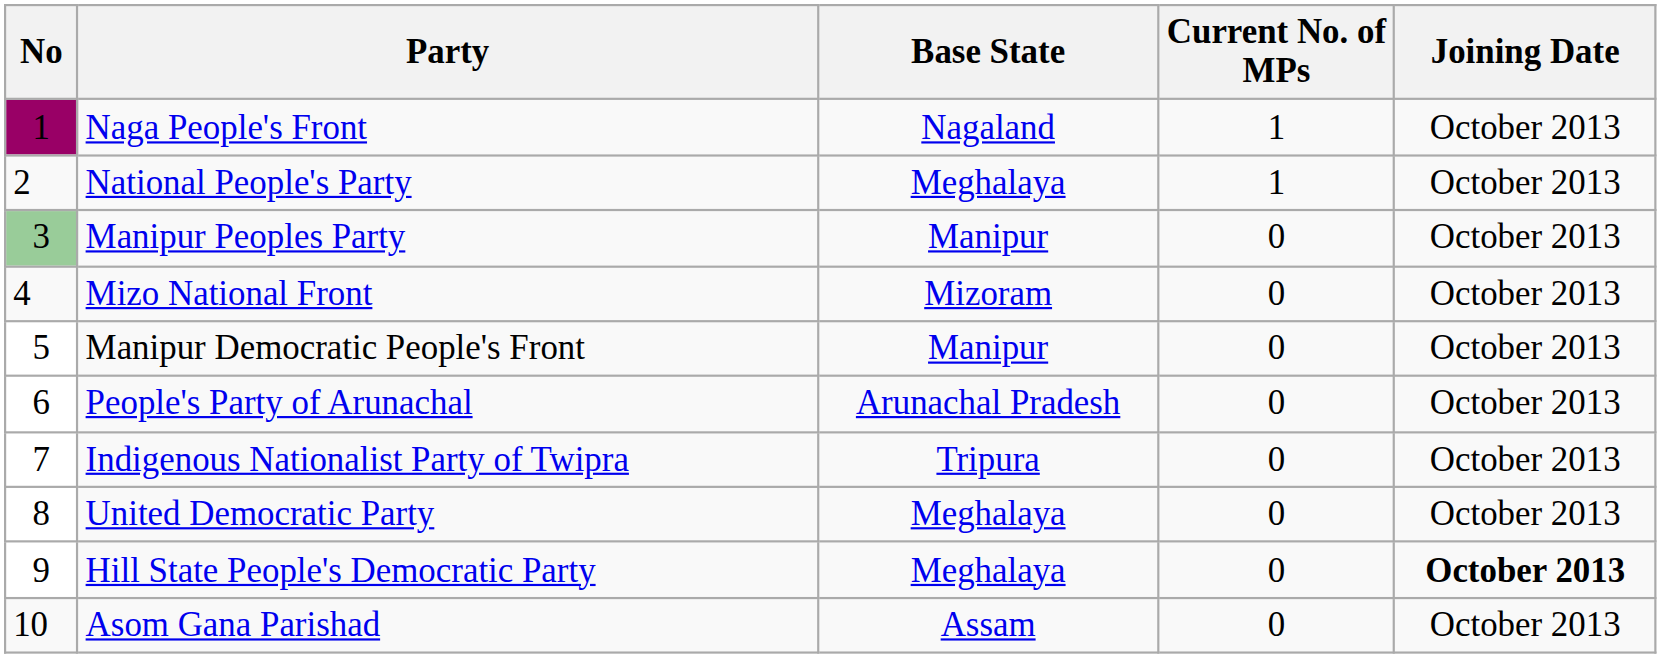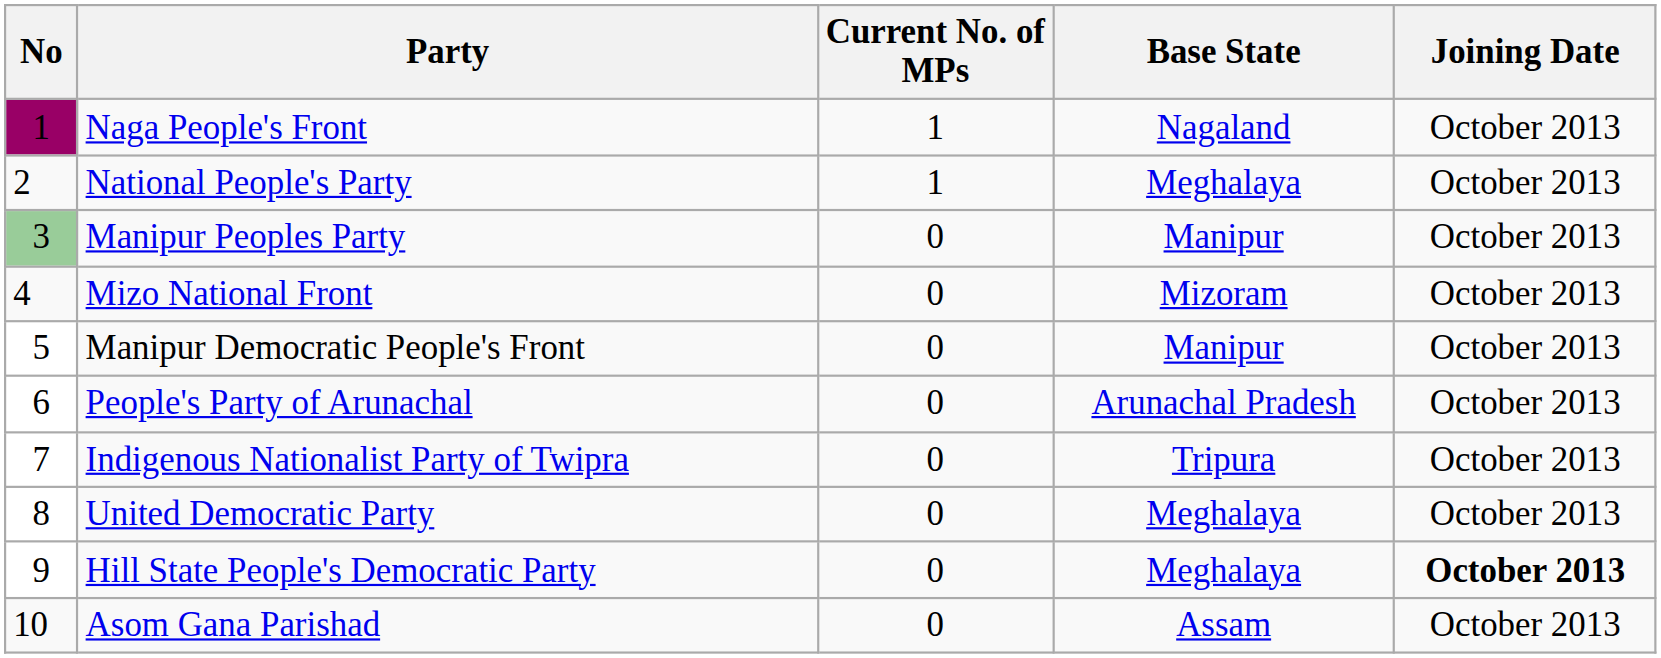columns swapped: (1276, 51) <-> (988, 51)
